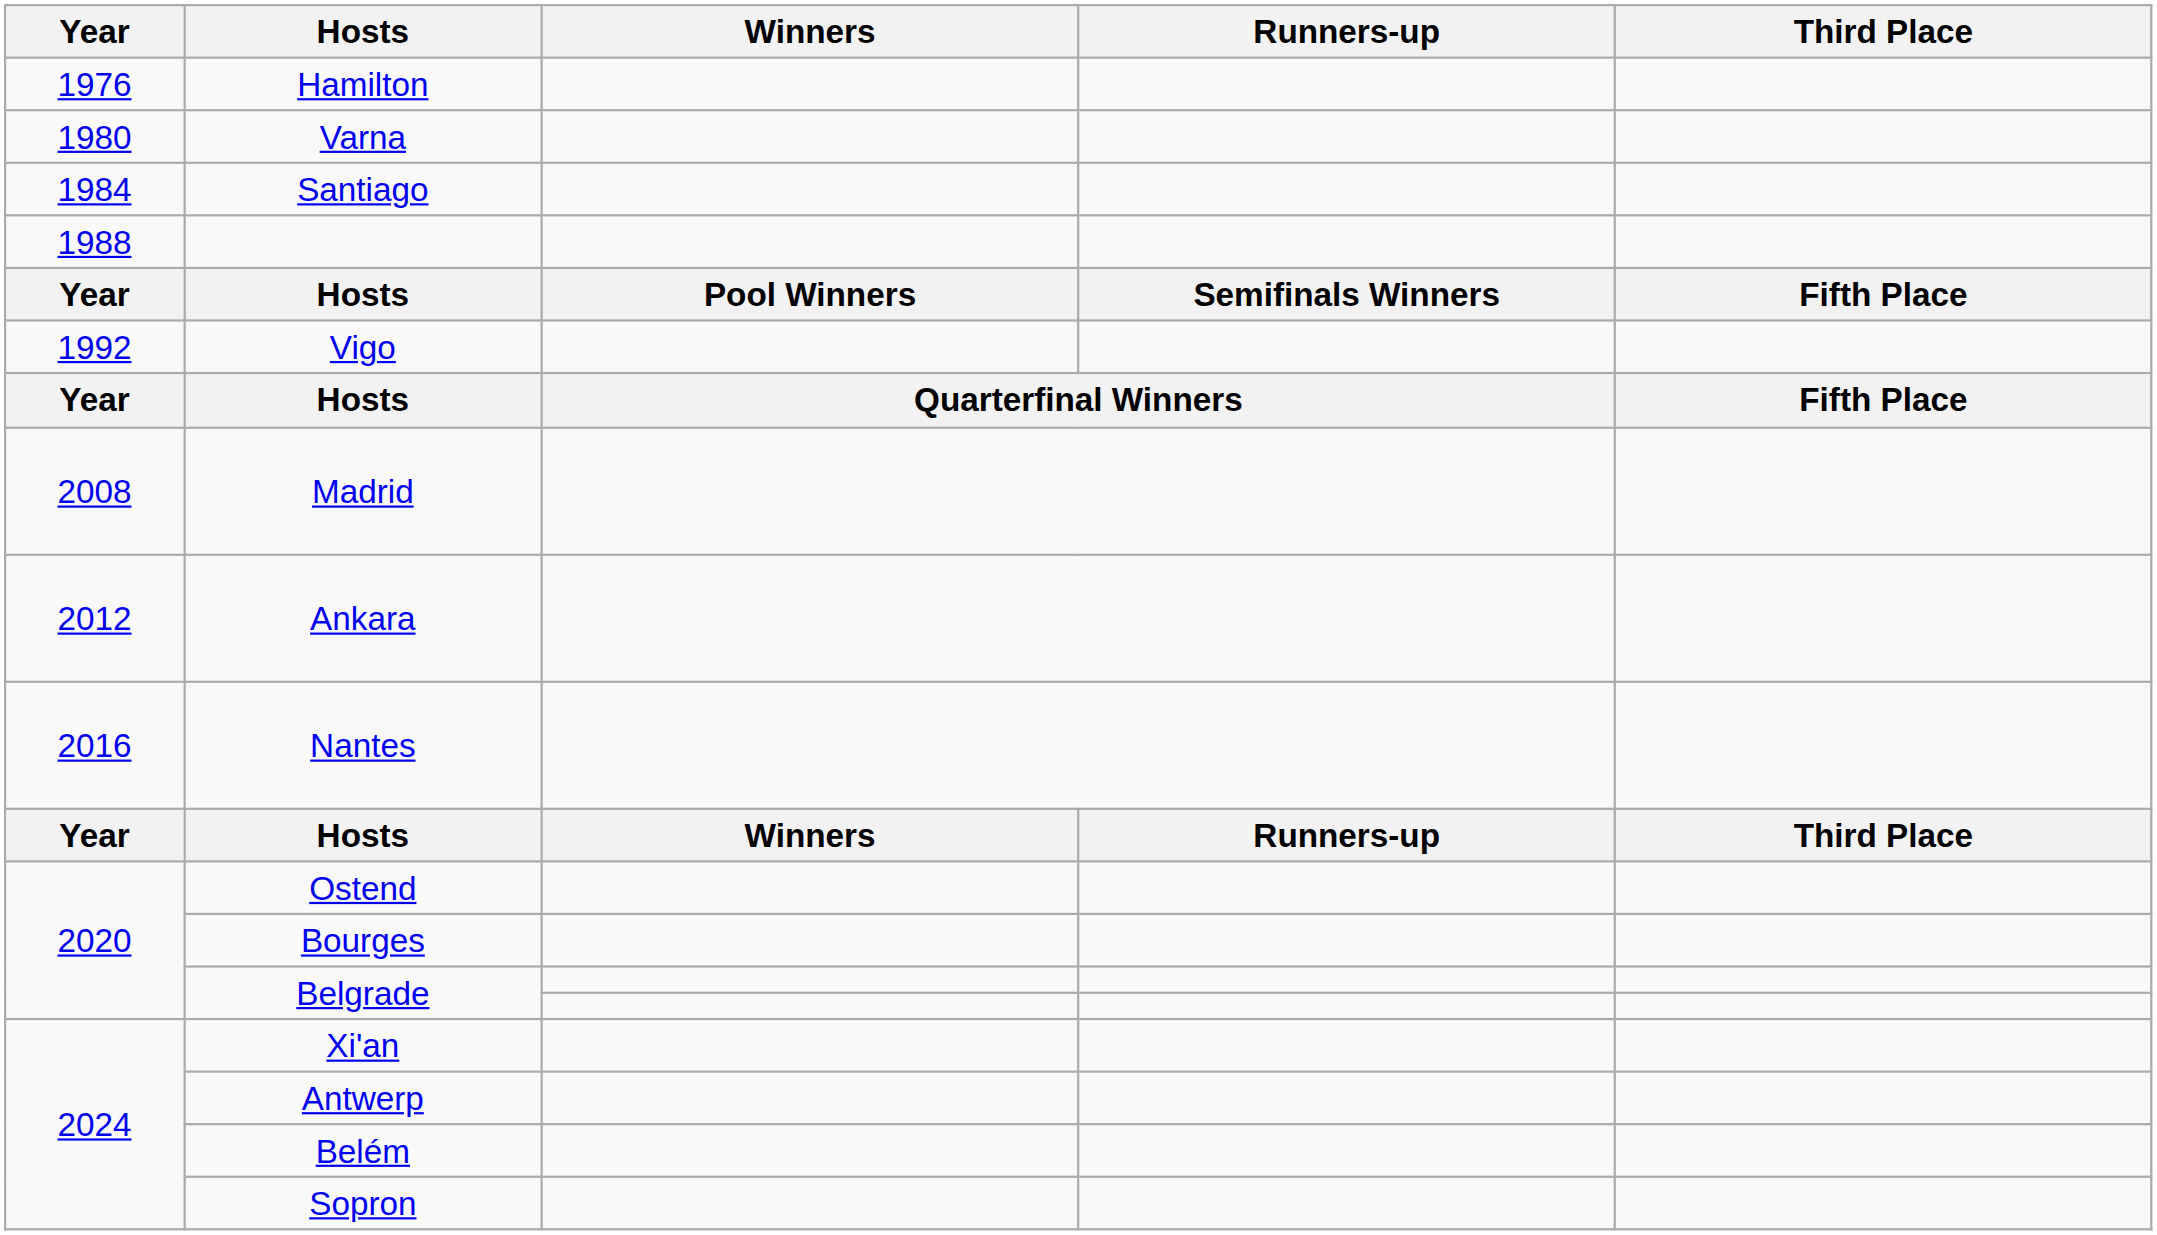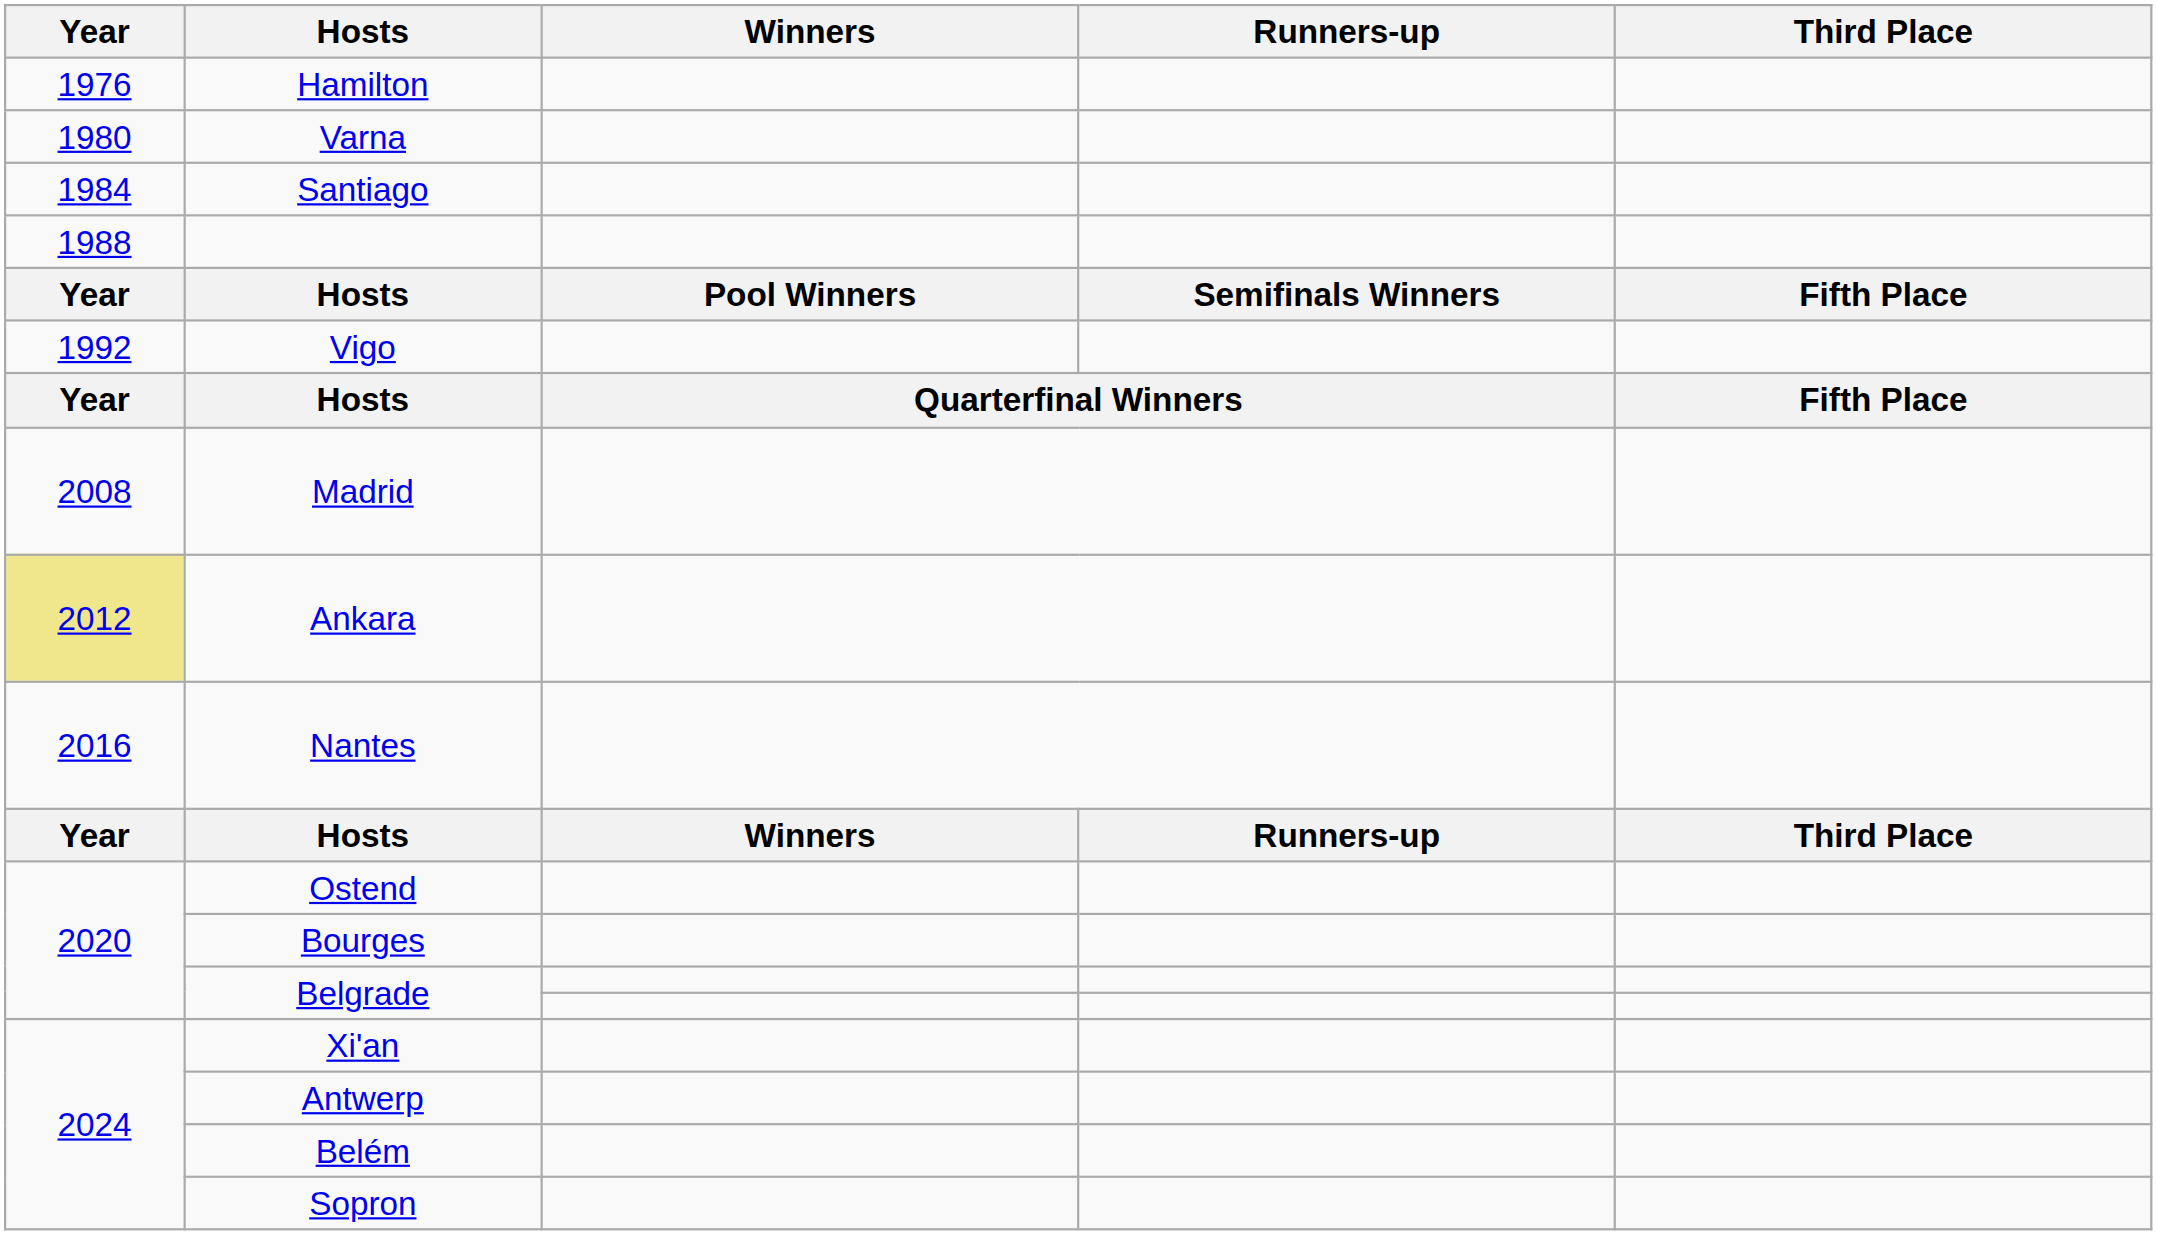(95, 618) no background -> (95, 618) khaki background
